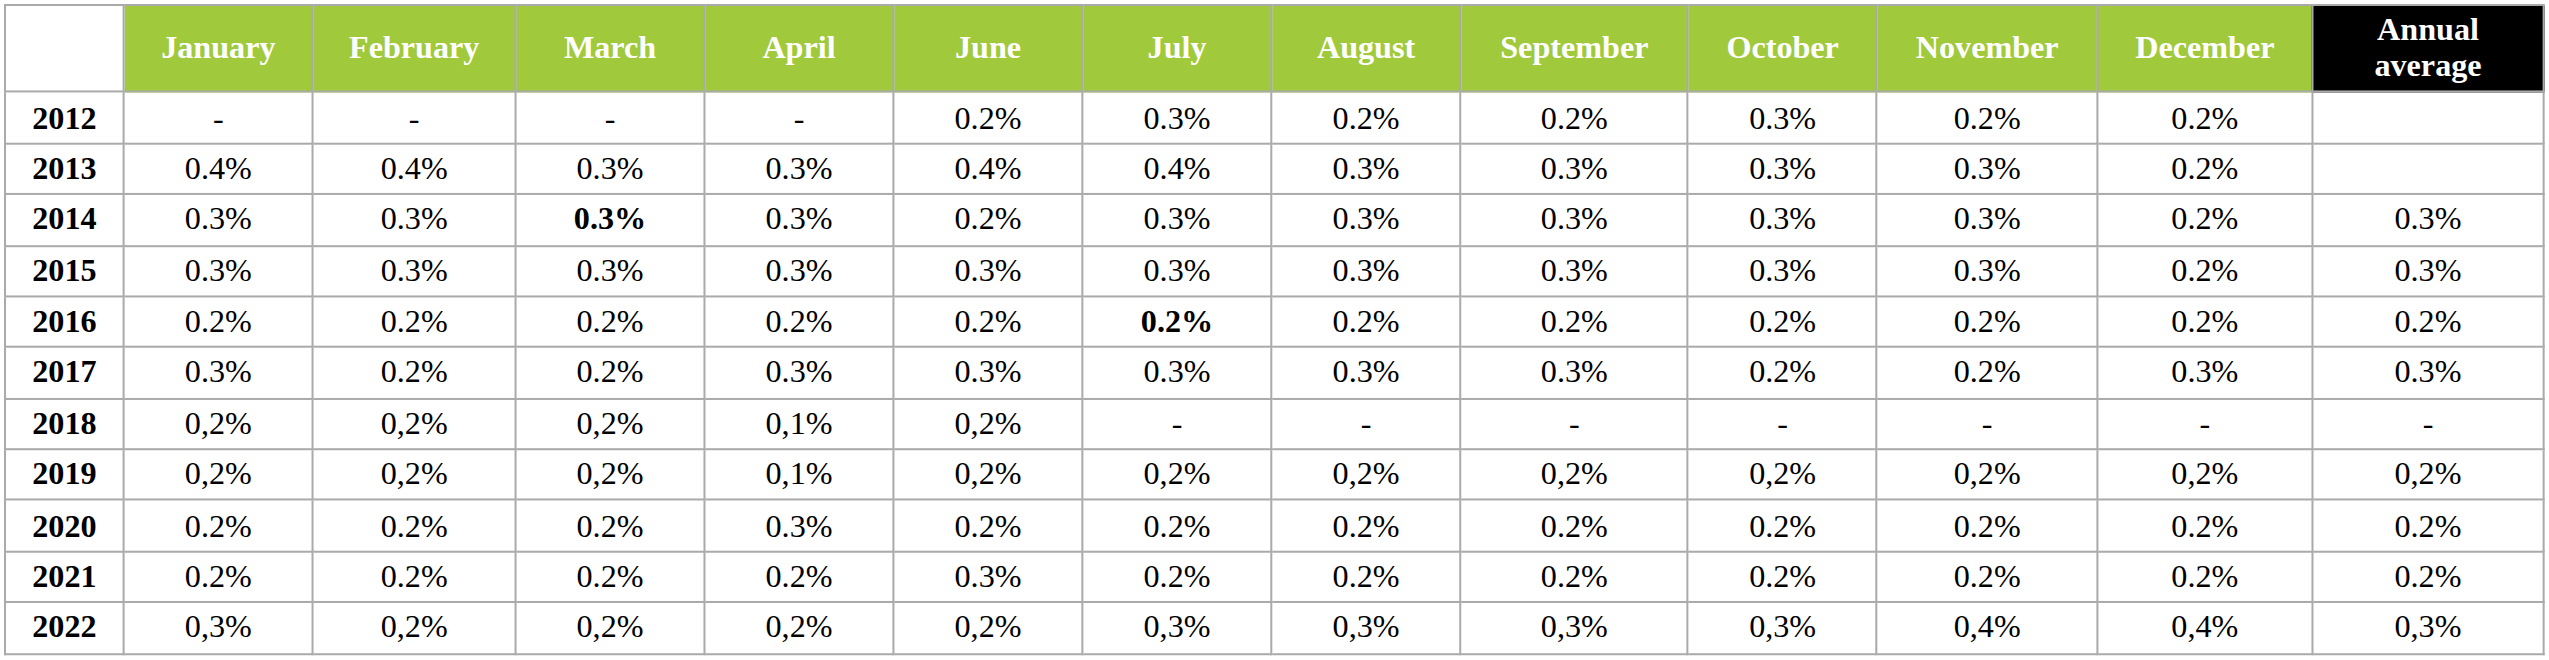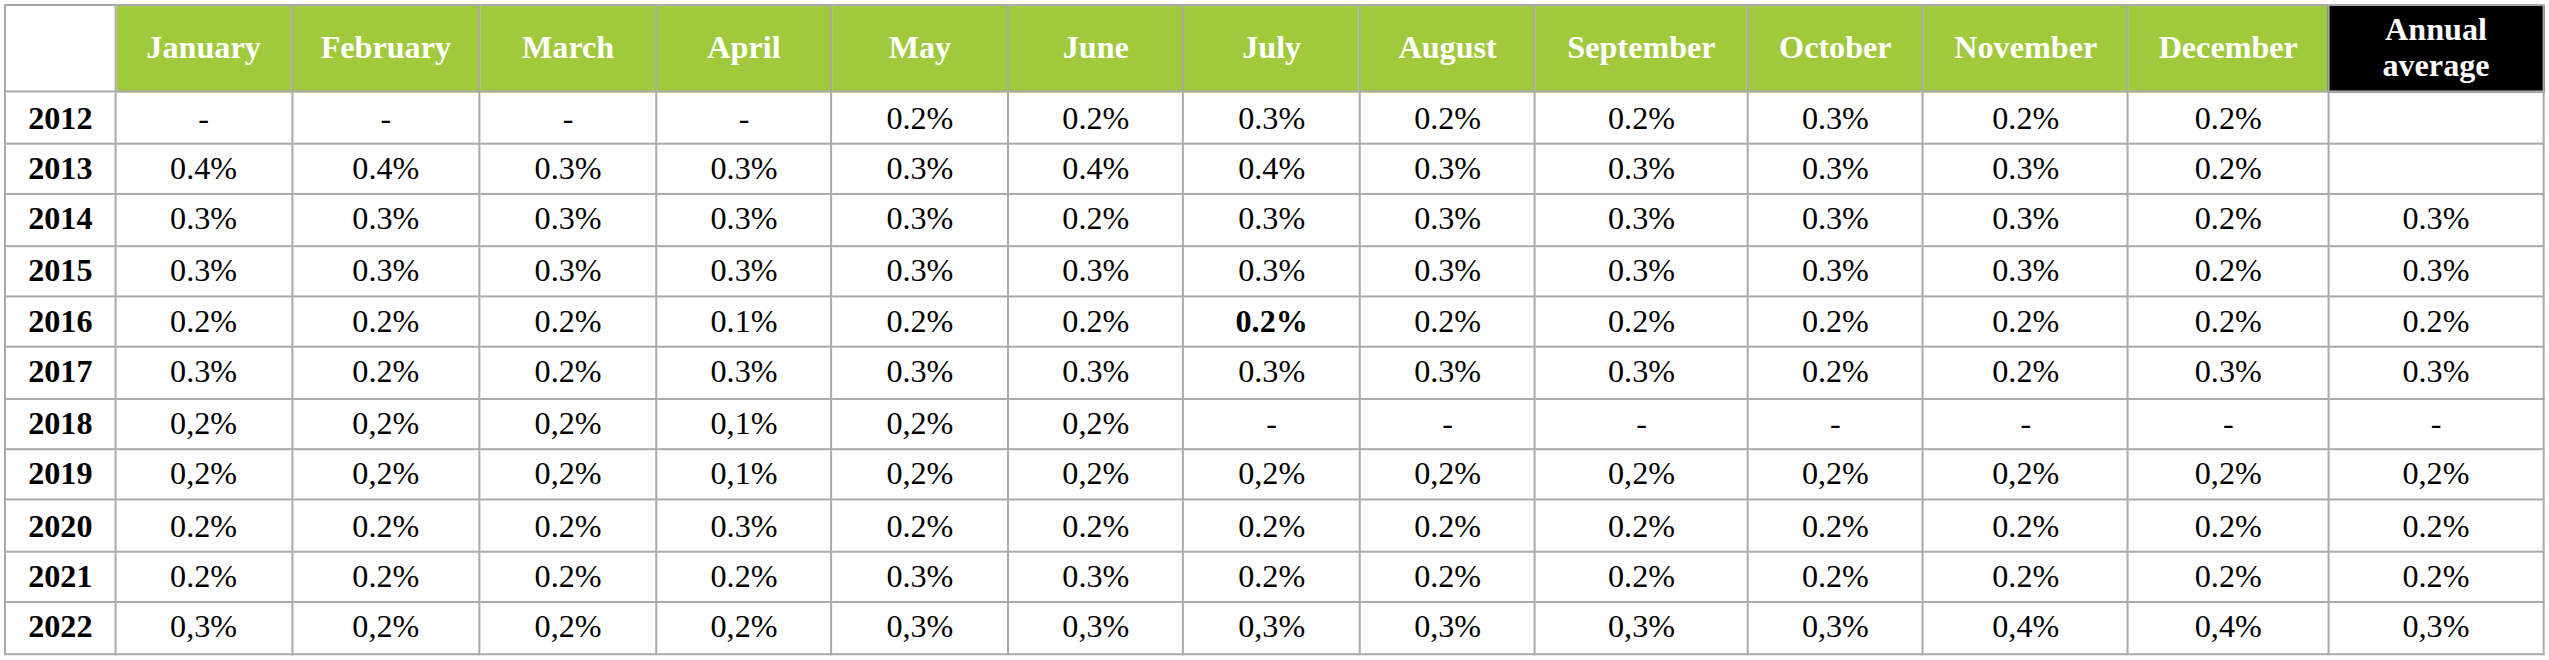+ column: (920, 48)
(610, 219) bold -> (568, 219) normal
(799, 321) 0.2% -> (744, 321) 0.1%
(988, 627) 0,2% -> (1096, 627) 0,3%
